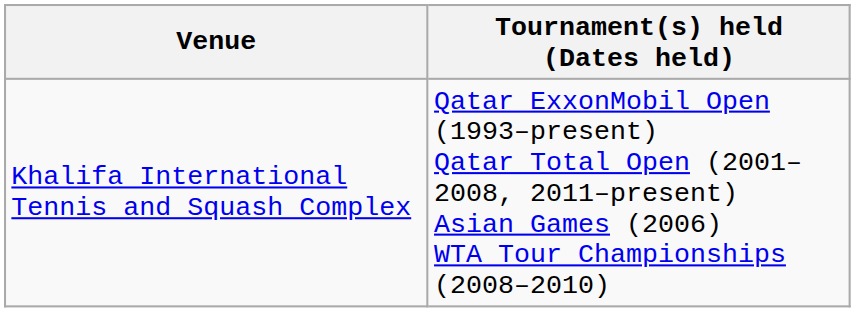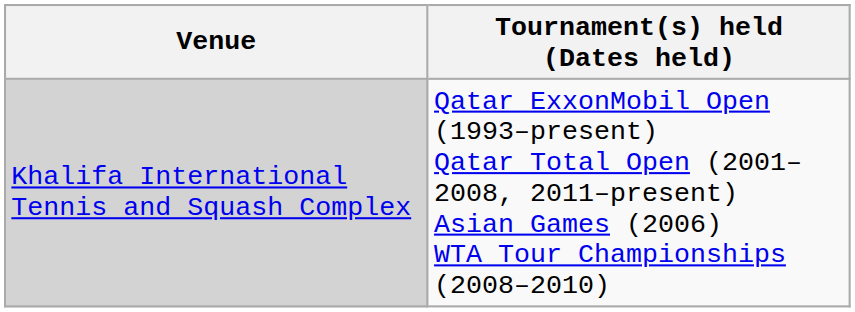(211, 193) no background -> (211, 193) lightgrey background
